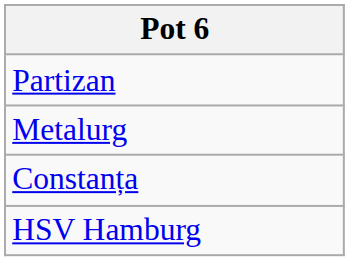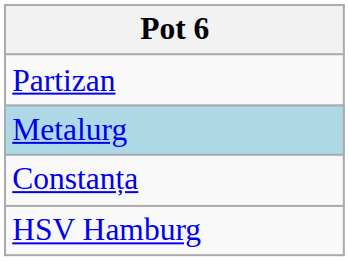(70, 129) no background -> (70, 129) lightblue background
